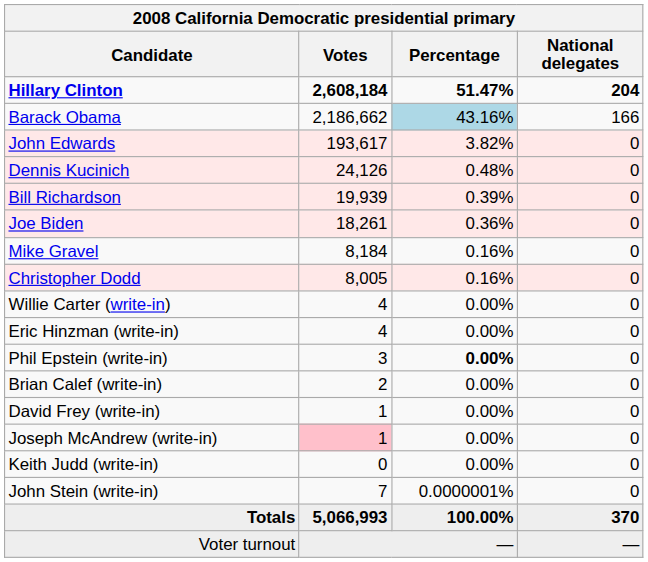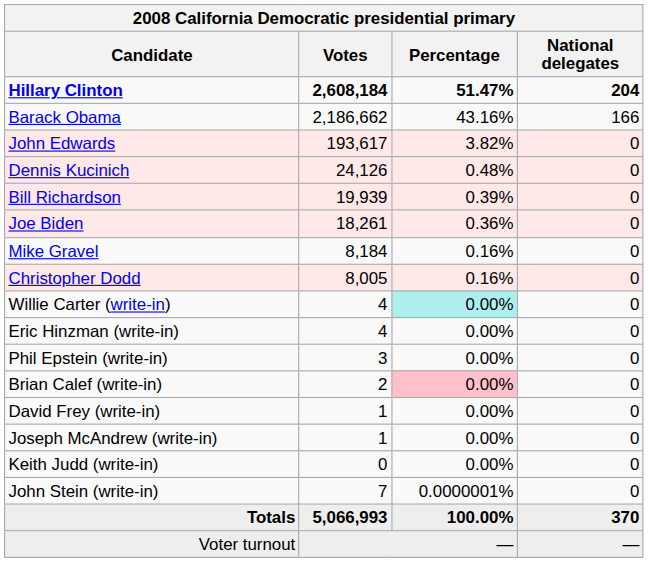(485, 117) lightblue background -> (485, 117) no background
(490, 304) no background -> (490, 304) paleturquoise background
(490, 357) bold -> (490, 357) normal
(490, 384) no background -> (490, 384) pink background
(383, 438) pink background -> (383, 438) no background
